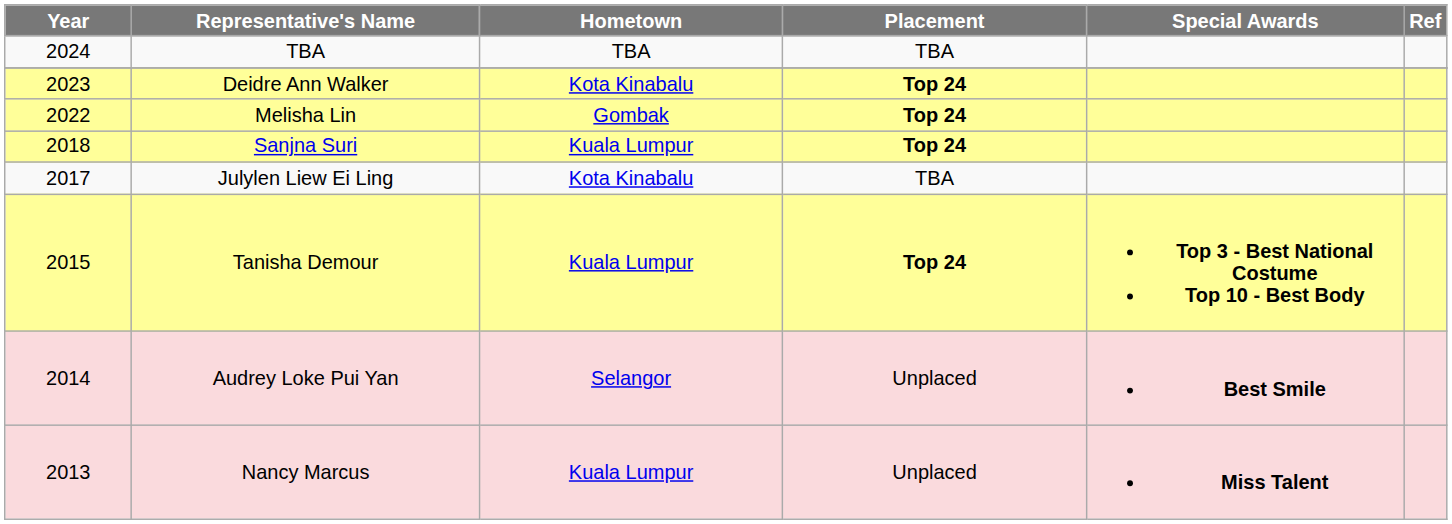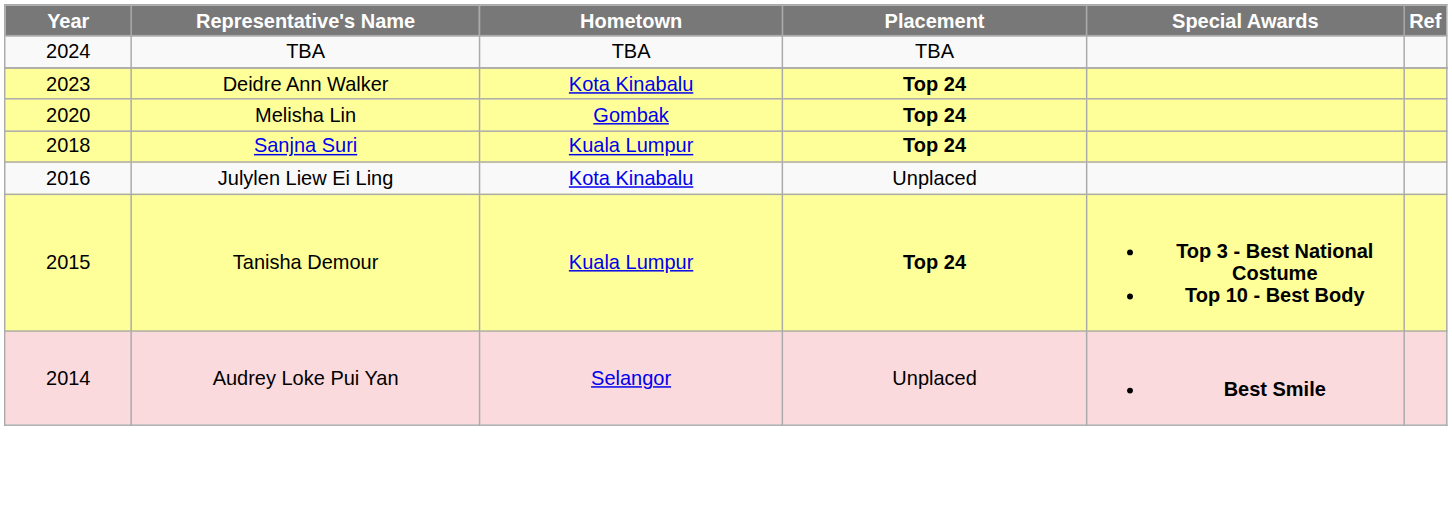(68, 115) 2022 -> (68, 115) 2020
(68, 178) 2017 -> (68, 178) 2016
(935, 178) TBA -> (935, 178) Unplaced
- row: (306, 471)
